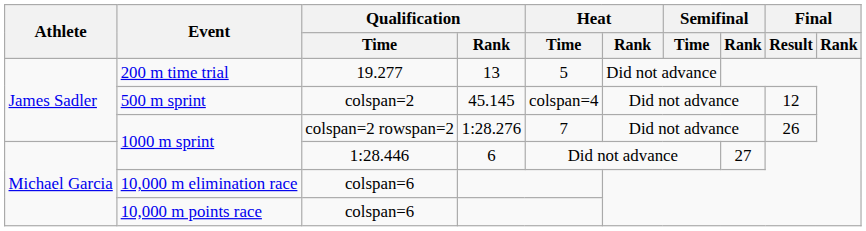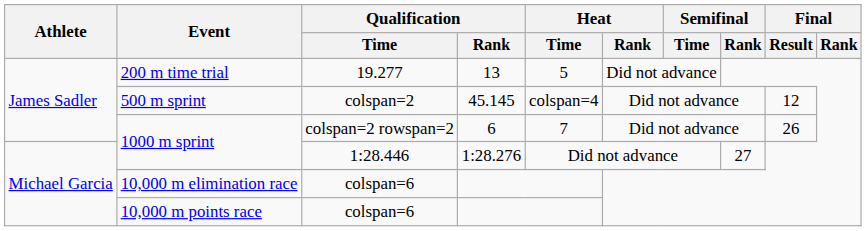(491, 128) 1:28.276 -> (491, 128) 6
(491, 156) 6 -> (491, 156) 1:28.276
